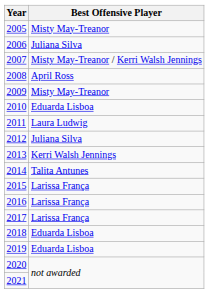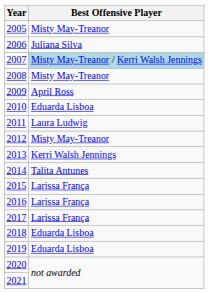(116, 60) no background -> (116, 60) lightblue background
(52, 76) April Ross -> (70, 76) Misty May-Treanor
(70, 91) Misty May-Treanor -> (52, 91) April Ross
(56, 139) Juliana Silva -> (70, 139) Misty May-Treanor
